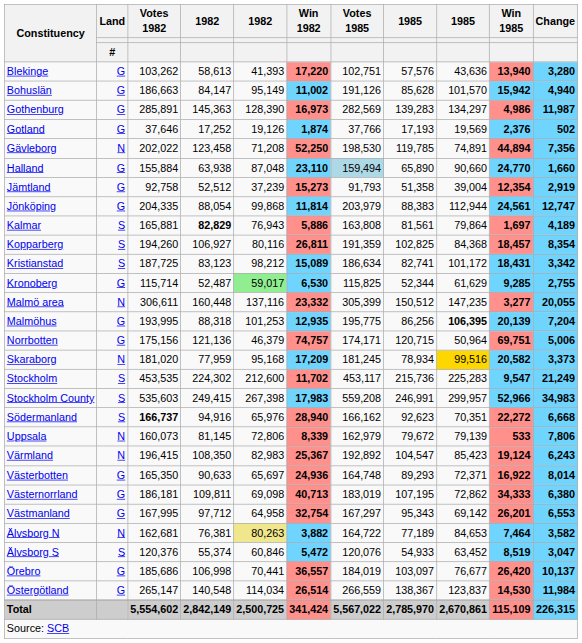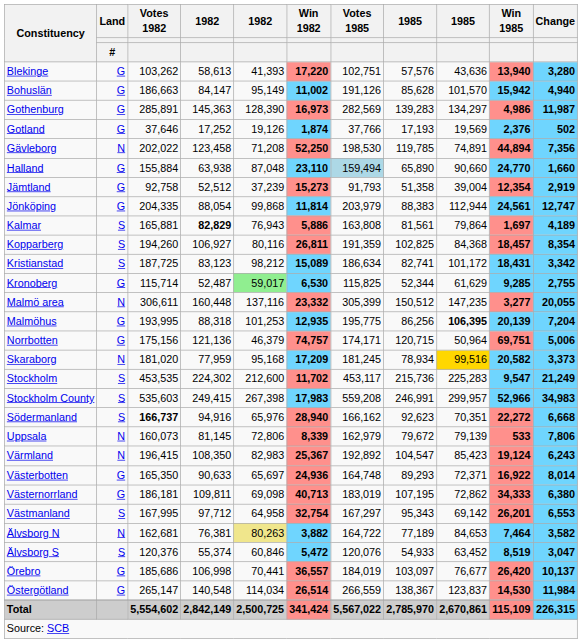(121, 513) G -> (122, 513) S
